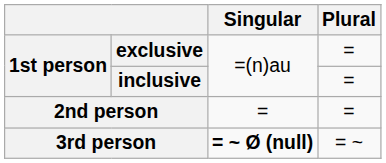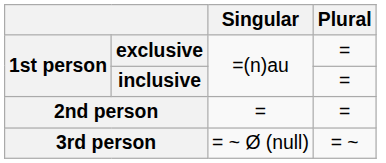(263, 142) bold -> (260, 142) normal
